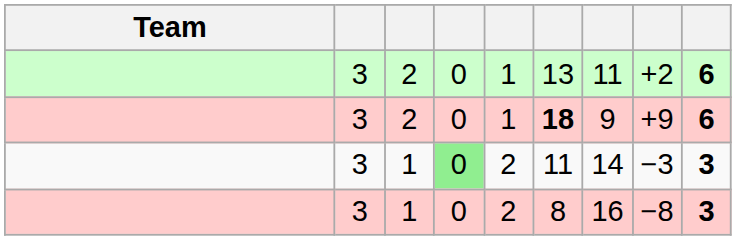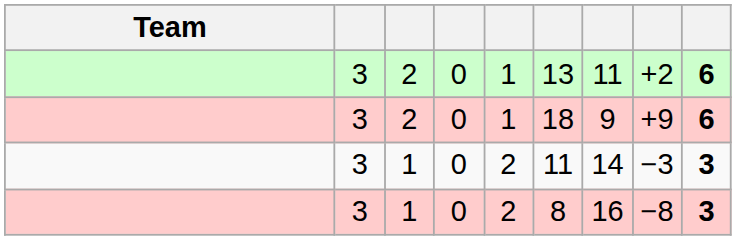(558, 119) bold -> (558, 119) normal
(459, 165) lightgreen background -> (459, 165) no background
